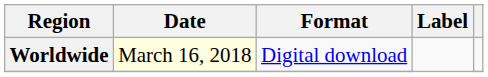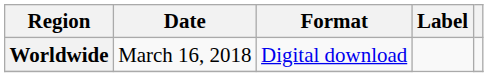(185, 54) lightyellow background -> (185, 54) no background
